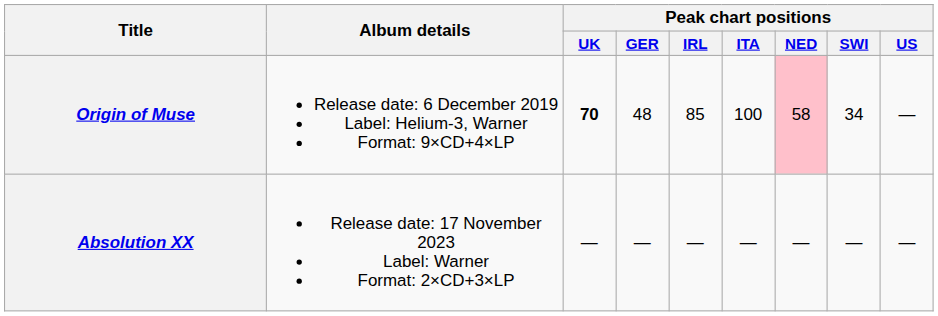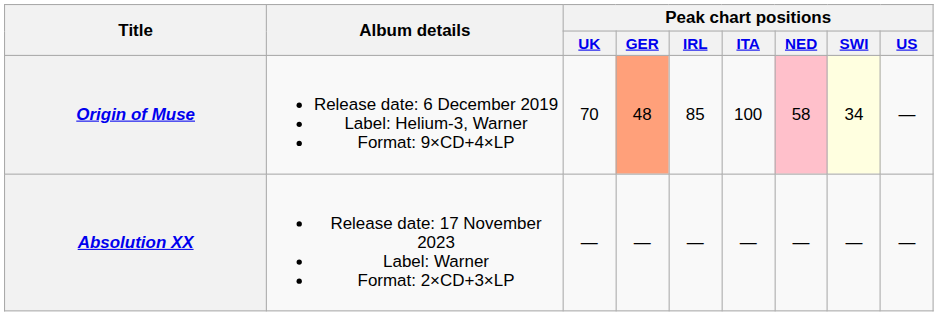(589, 114) bold -> (589, 114) normal
(642, 114) no background -> (642, 114) lightsalmon background
(854, 114) no background -> (854, 114) lightyellow background
